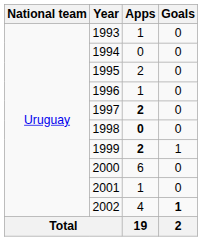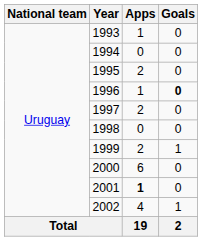(178, 91) normal -> (178, 91) bold
(140, 110) bold -> (140, 110) normal
(140, 129) bold -> (140, 129) normal
(140, 149) bold -> (140, 149) normal
(140, 187) normal -> (140, 187) bold
(178, 206) bold -> (178, 206) normal
